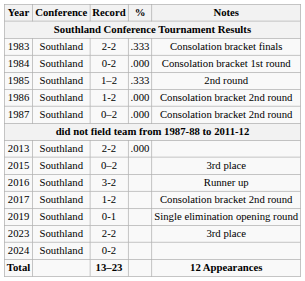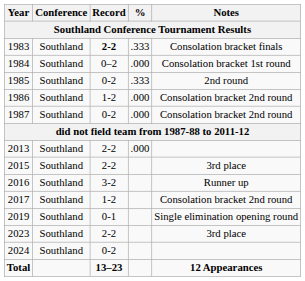(109, 47) normal -> (109, 47) bold
(109, 64) 0-2 -> (109, 64) 0–2
(109, 81) 1–2 -> (109, 81) 0-2
(109, 115) 0–2 -> (109, 115) 0-2
(109, 166) 0–2 -> (109, 166) 2-2
